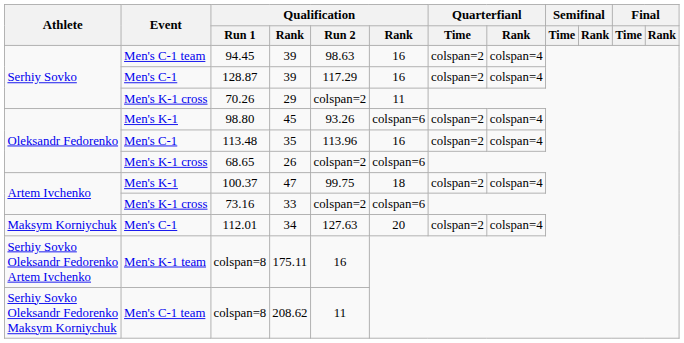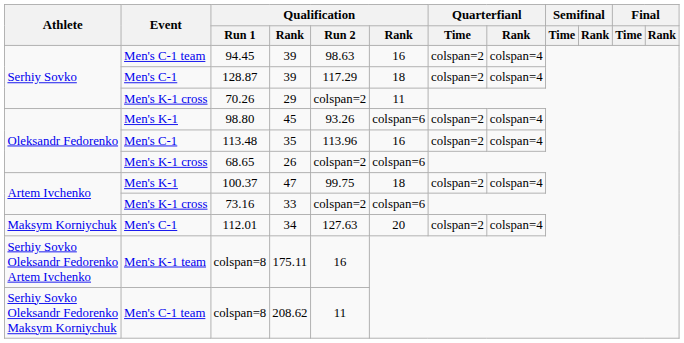(399, 77) 16 -> (399, 77) 18
